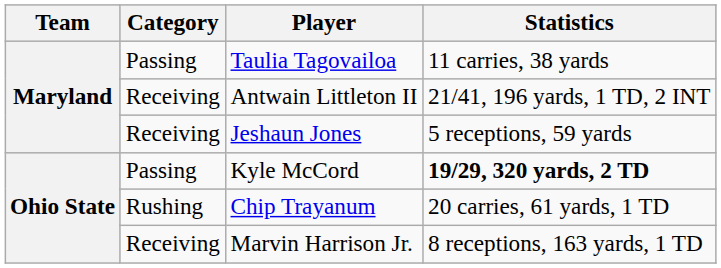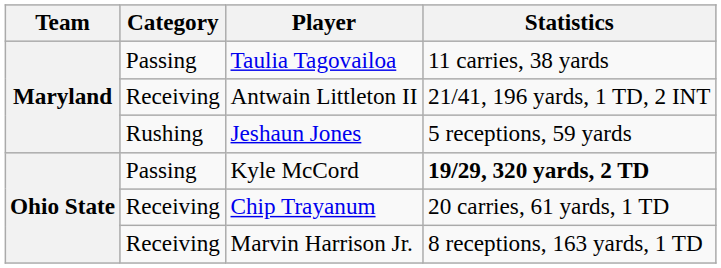(173, 133) Receiving -> (164, 133) Rushing
(164, 207) Rushing -> (173, 207) Receiving
